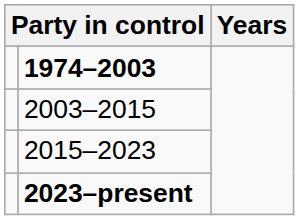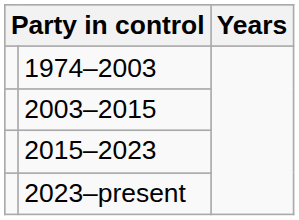(90, 67) bold -> (90, 67) normal
(108, 192) bold -> (105, 192) normal
